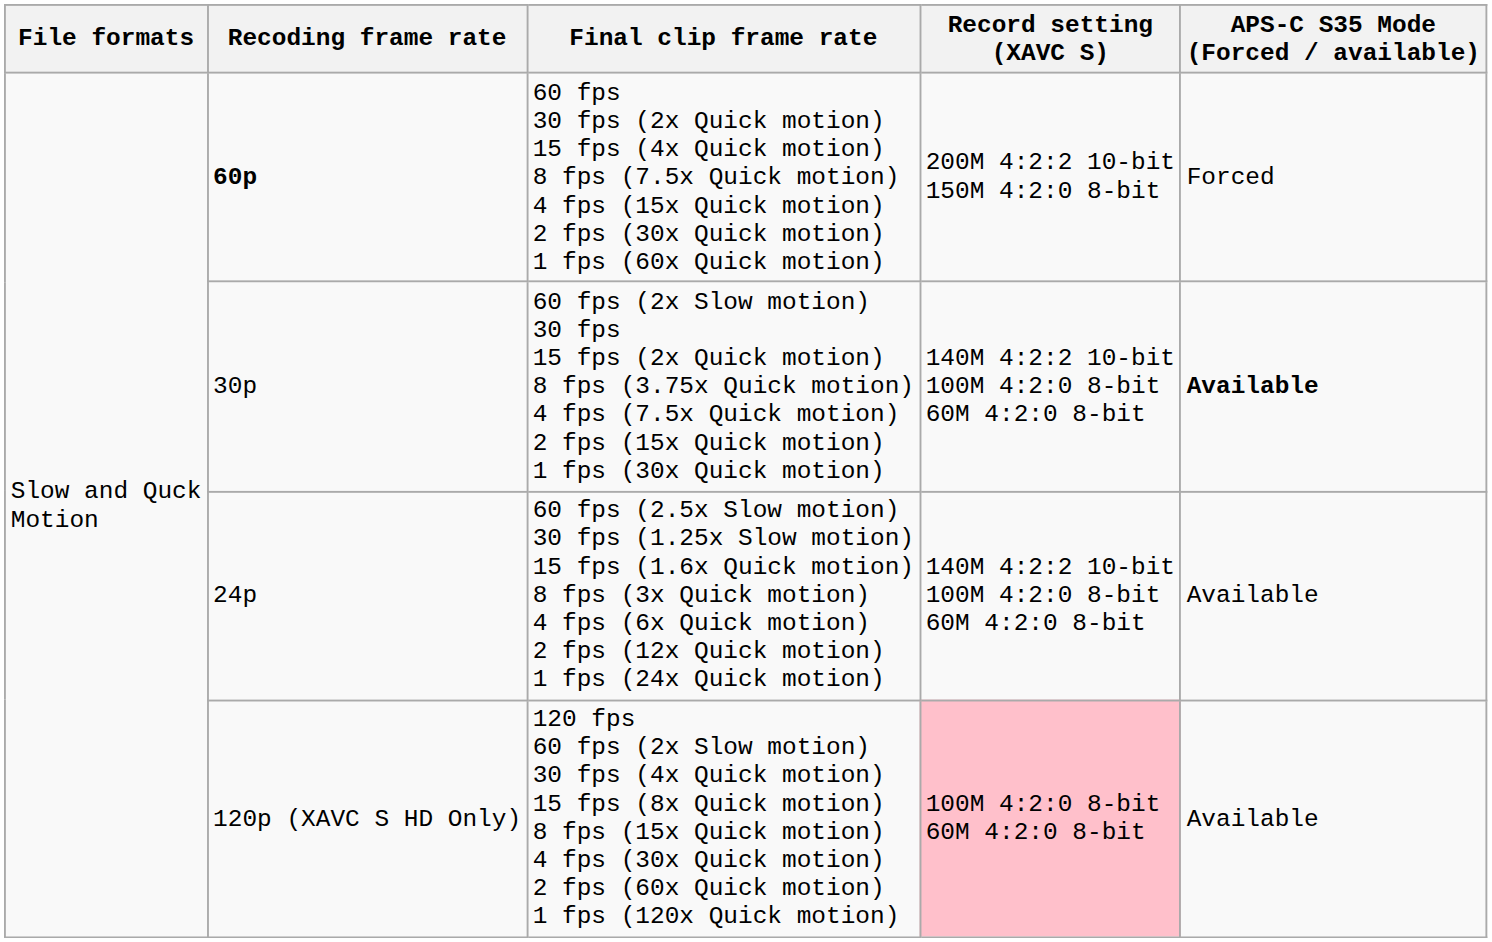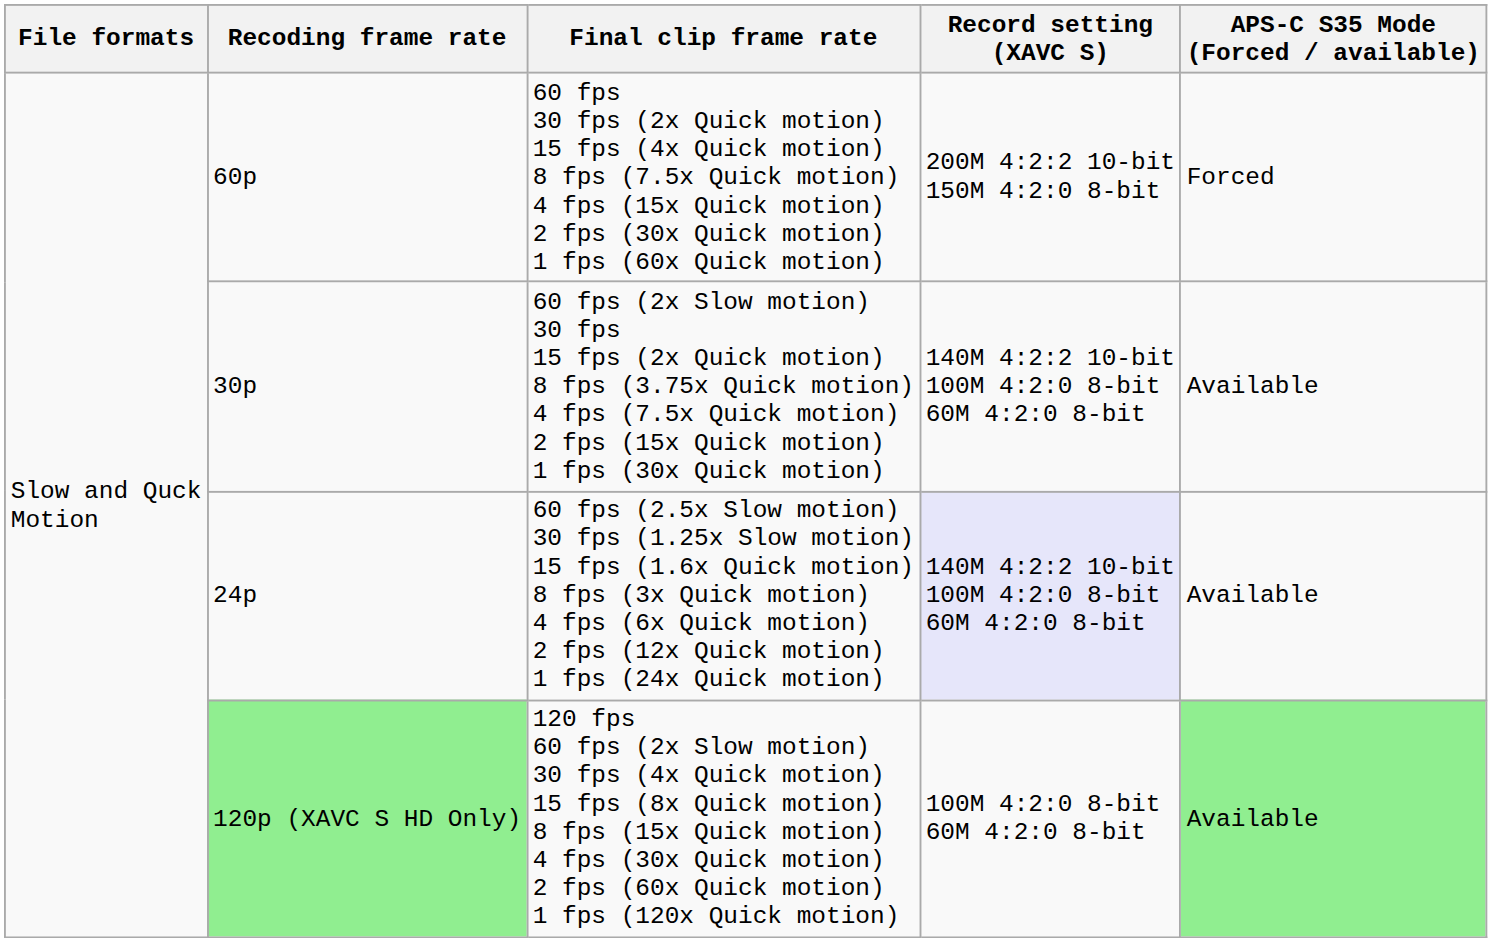(235, 177) bold -> (235, 177) normal
(1253, 387) bold -> (1253, 387) normal
(1050, 596) no background -> (1050, 596) lavender background
(367, 819) no background -> (367, 819) lightgreen background
(1043, 819) pink background -> (1043, 819) no background
(1253, 819) no background -> (1253, 819) lightgreen background
